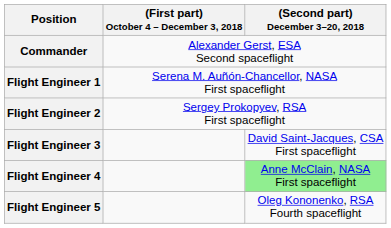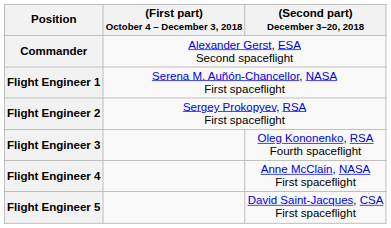(316, 145) David Saint-Jacques, CSA First spaceflight -> (316, 145) Oleg Kononenko, RSA Fourth spaceflight
(316, 176) lightgreen background -> (316, 176) no background
(316, 207) Oleg Kononenko, RSA Fourth spaceflight -> (316, 207) David Saint-Jacques, CSA First spaceflight
